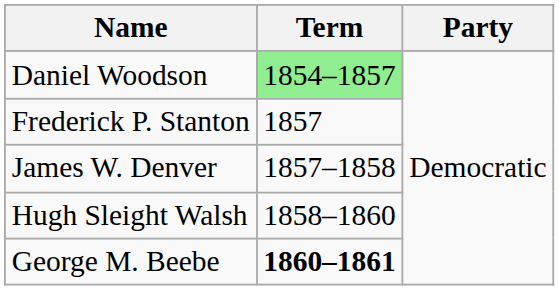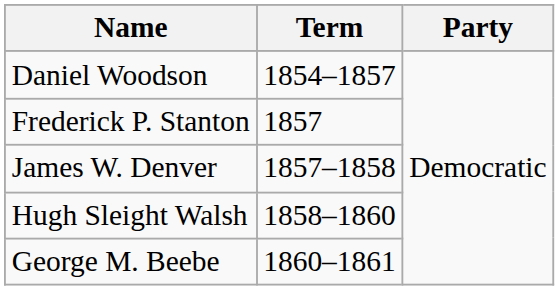(329, 74) lightgreen background -> (329, 74) no background
(329, 261) bold -> (329, 261) normal
